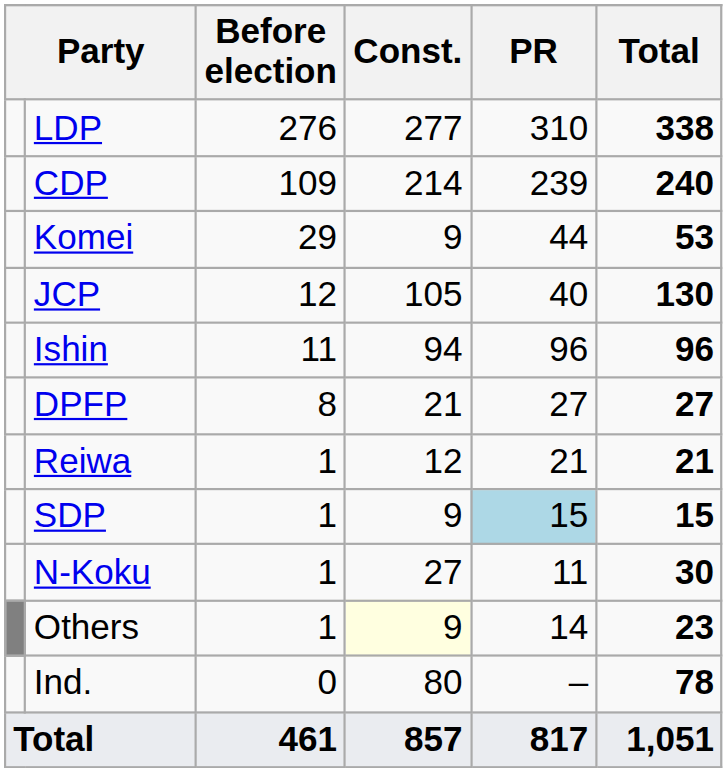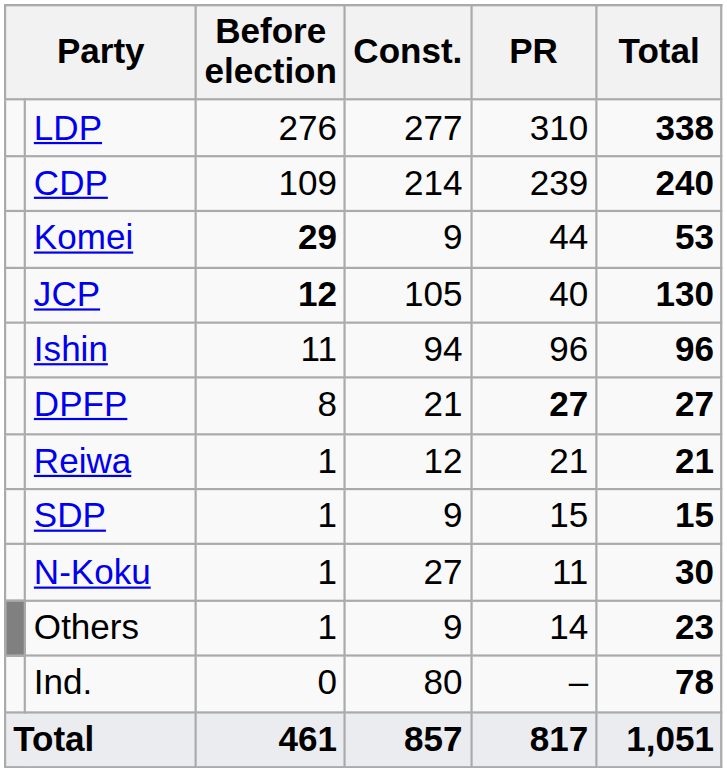(317, 238) normal -> (317, 238) bold
(317, 293) normal -> (317, 293) bold
(569, 405) normal -> (569, 405) bold
(569, 516) lightblue background -> (569, 516) no background
(453, 627) lightyellow background -> (453, 627) no background
